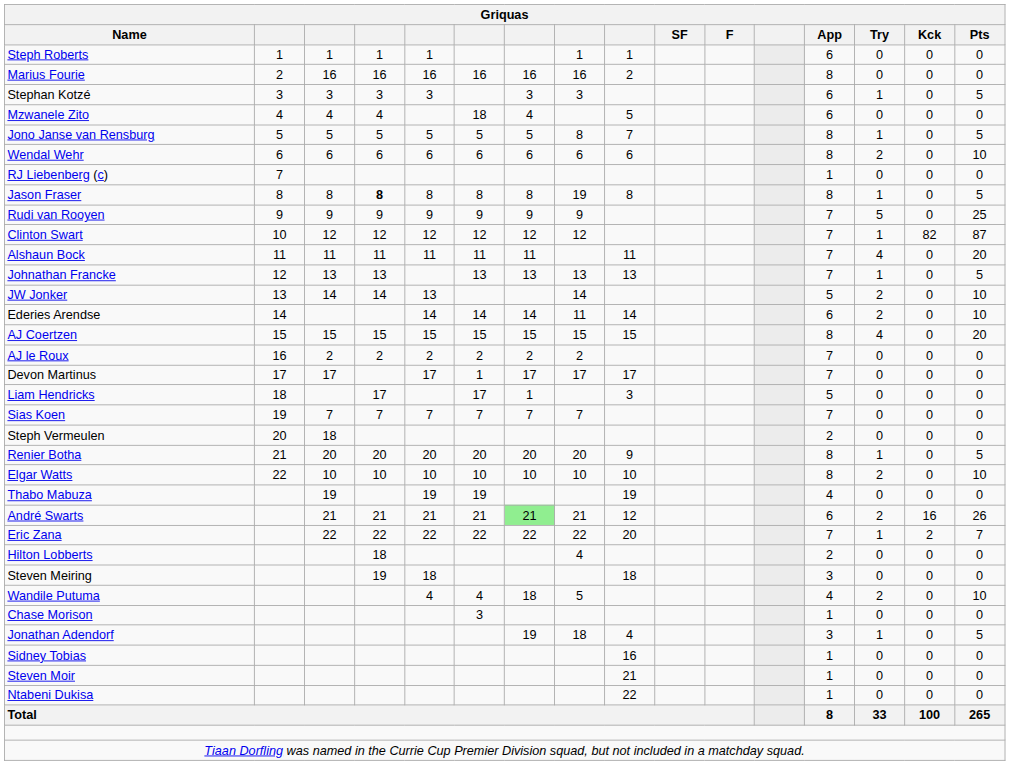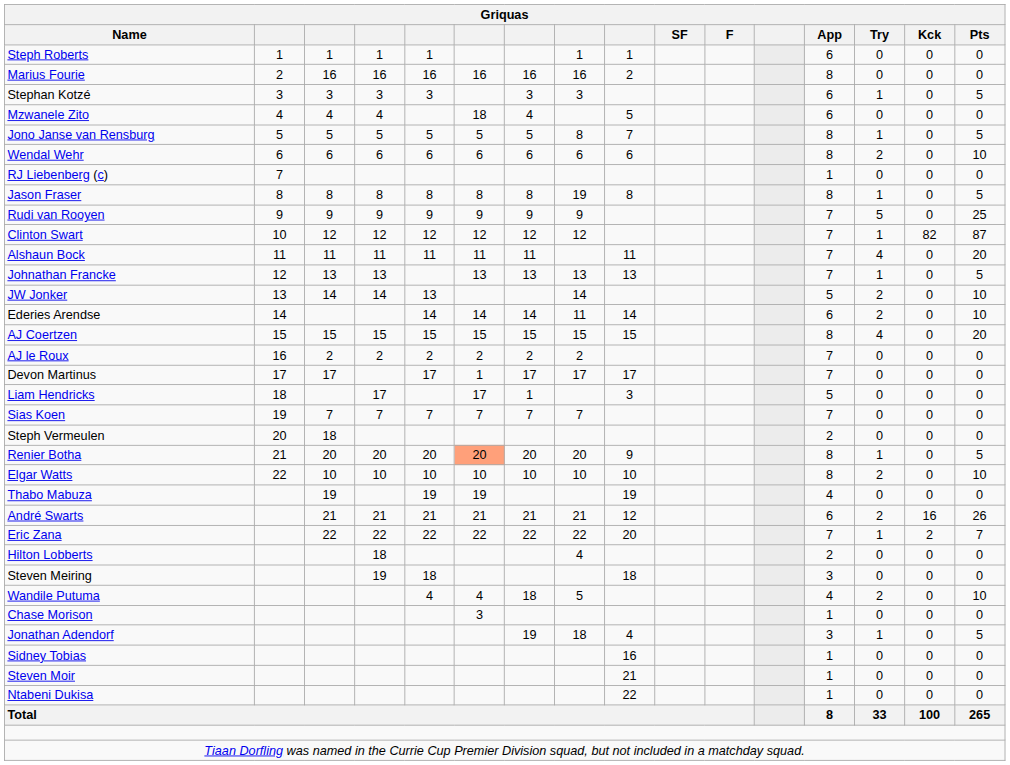(380, 195) bold -> (380, 195) normal
(480, 455) no background -> (480, 455) lightsalmon background
(530, 515) lightgreen background -> (530, 515) no background
